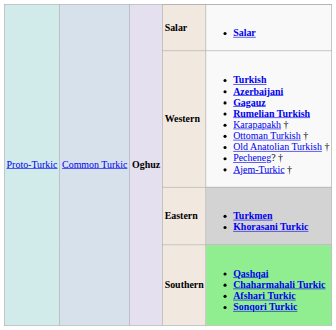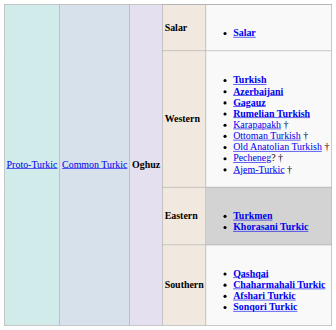(269, 291) lightgreen background -> (269, 291) no background
